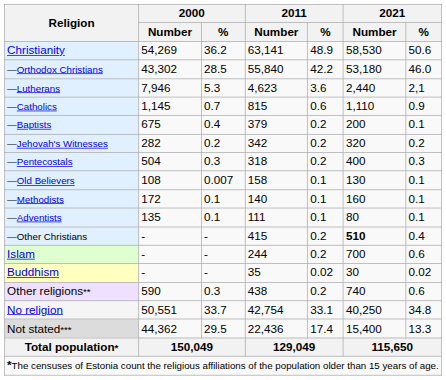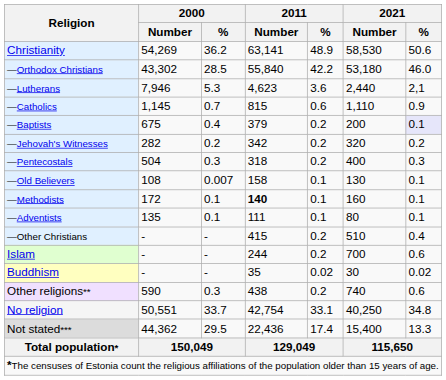(417, 124) no background -> (417, 124) lavender background
(257, 198) normal -> (257, 198) bold
(356, 236) bold -> (356, 236) normal
